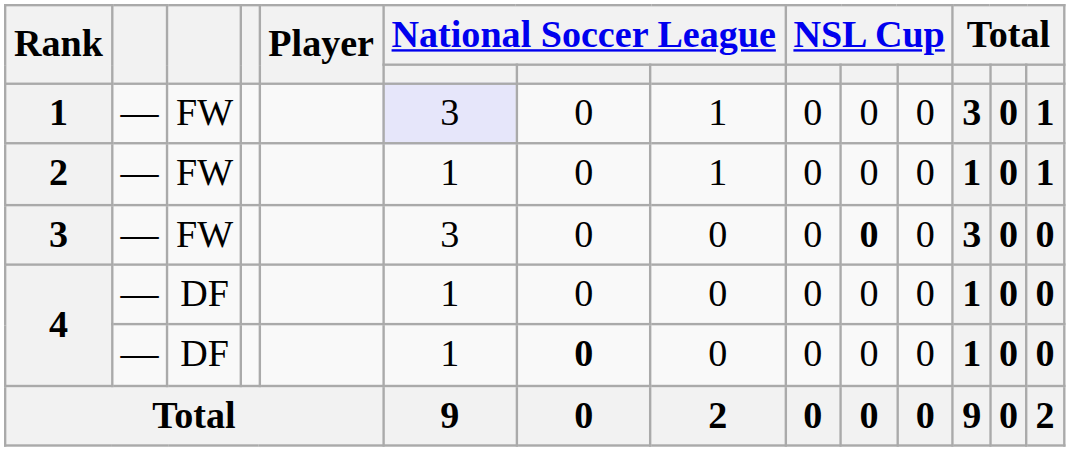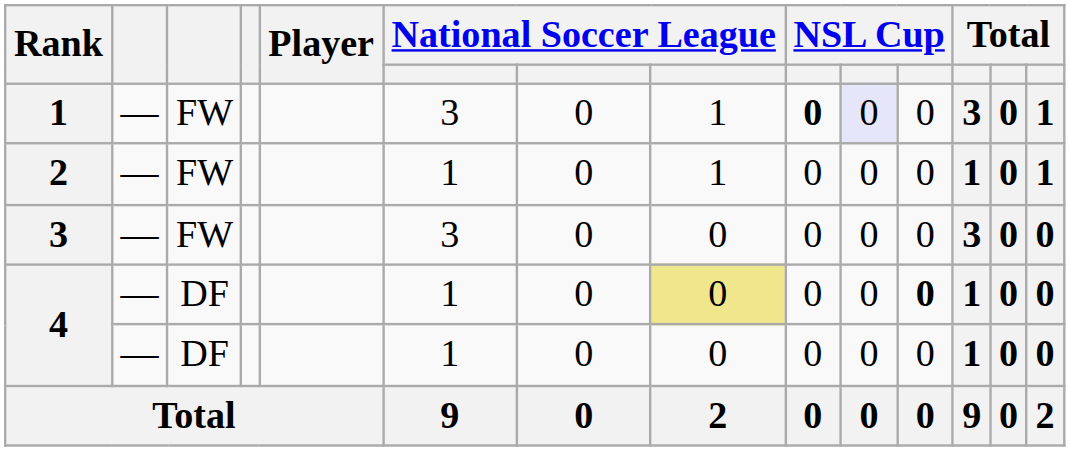(450, 112) lavender background -> (450, 112) no background
(813, 112) normal -> (813, 112) bold
(869, 112) no background -> (869, 112) lavender background
(869, 233) bold -> (869, 233) normal
(718, 293) no background -> (718, 293) khaki background
(925, 293) normal -> (925, 293) bold
(584, 354) bold -> (584, 354) normal
